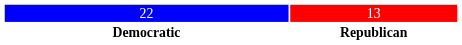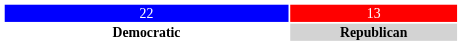(374, 32) no background -> (374, 32) lightgrey background
